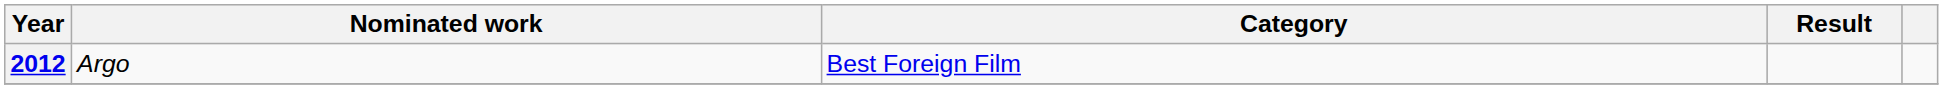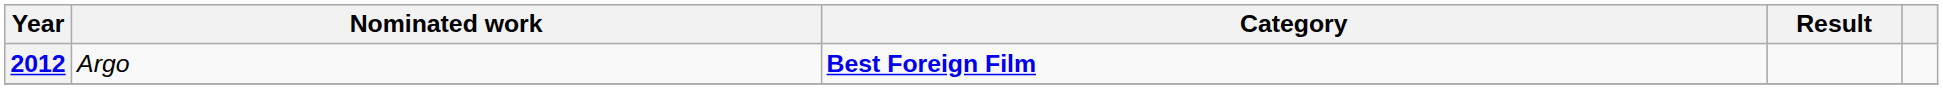(924, 63) normal -> (931, 63) bold
